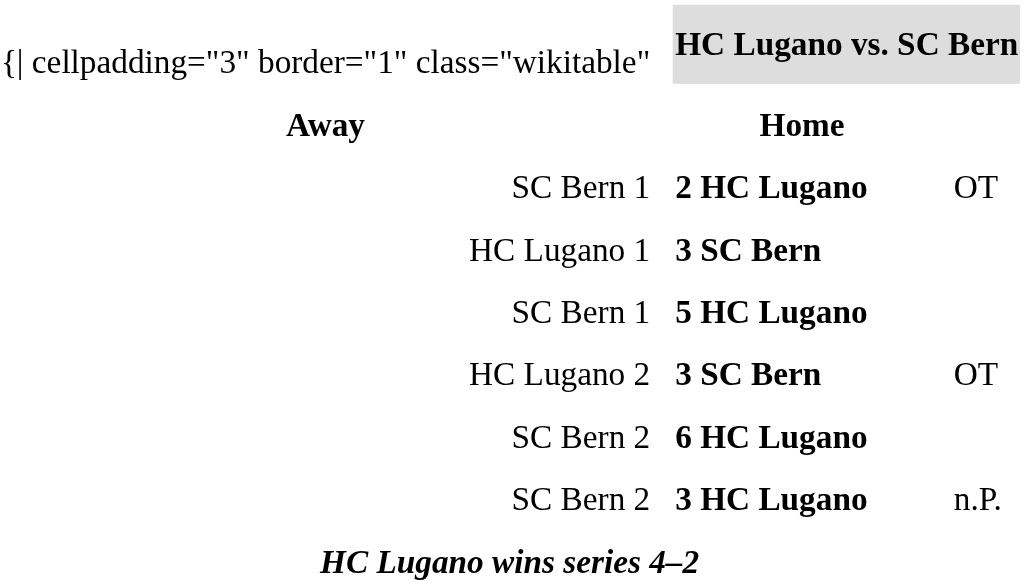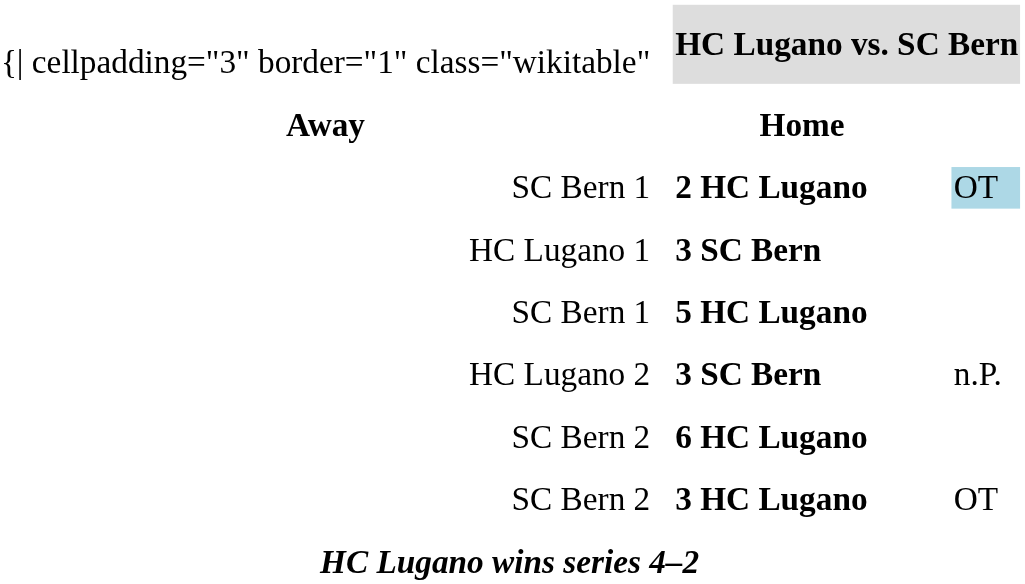(976, 187) no background -> (976, 187) lightblue background
(976, 374) OT -> (978, 374) n.P.
(978, 499) n.P. -> (976, 499) OT
